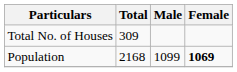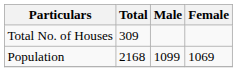(201, 56) bold -> (201, 56) normal
